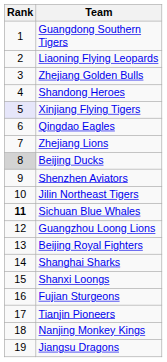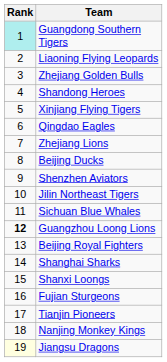(20, 36) no background -> (20, 36) paleturquoise background
(20, 110) lavender background -> (20, 110) no background
(20, 161) lightgrey background -> (20, 161) no background
(20, 212) bold -> (20, 212) normal
(20, 229) normal -> (20, 229) bold
(20, 348) no background -> (20, 348) lightyellow background
